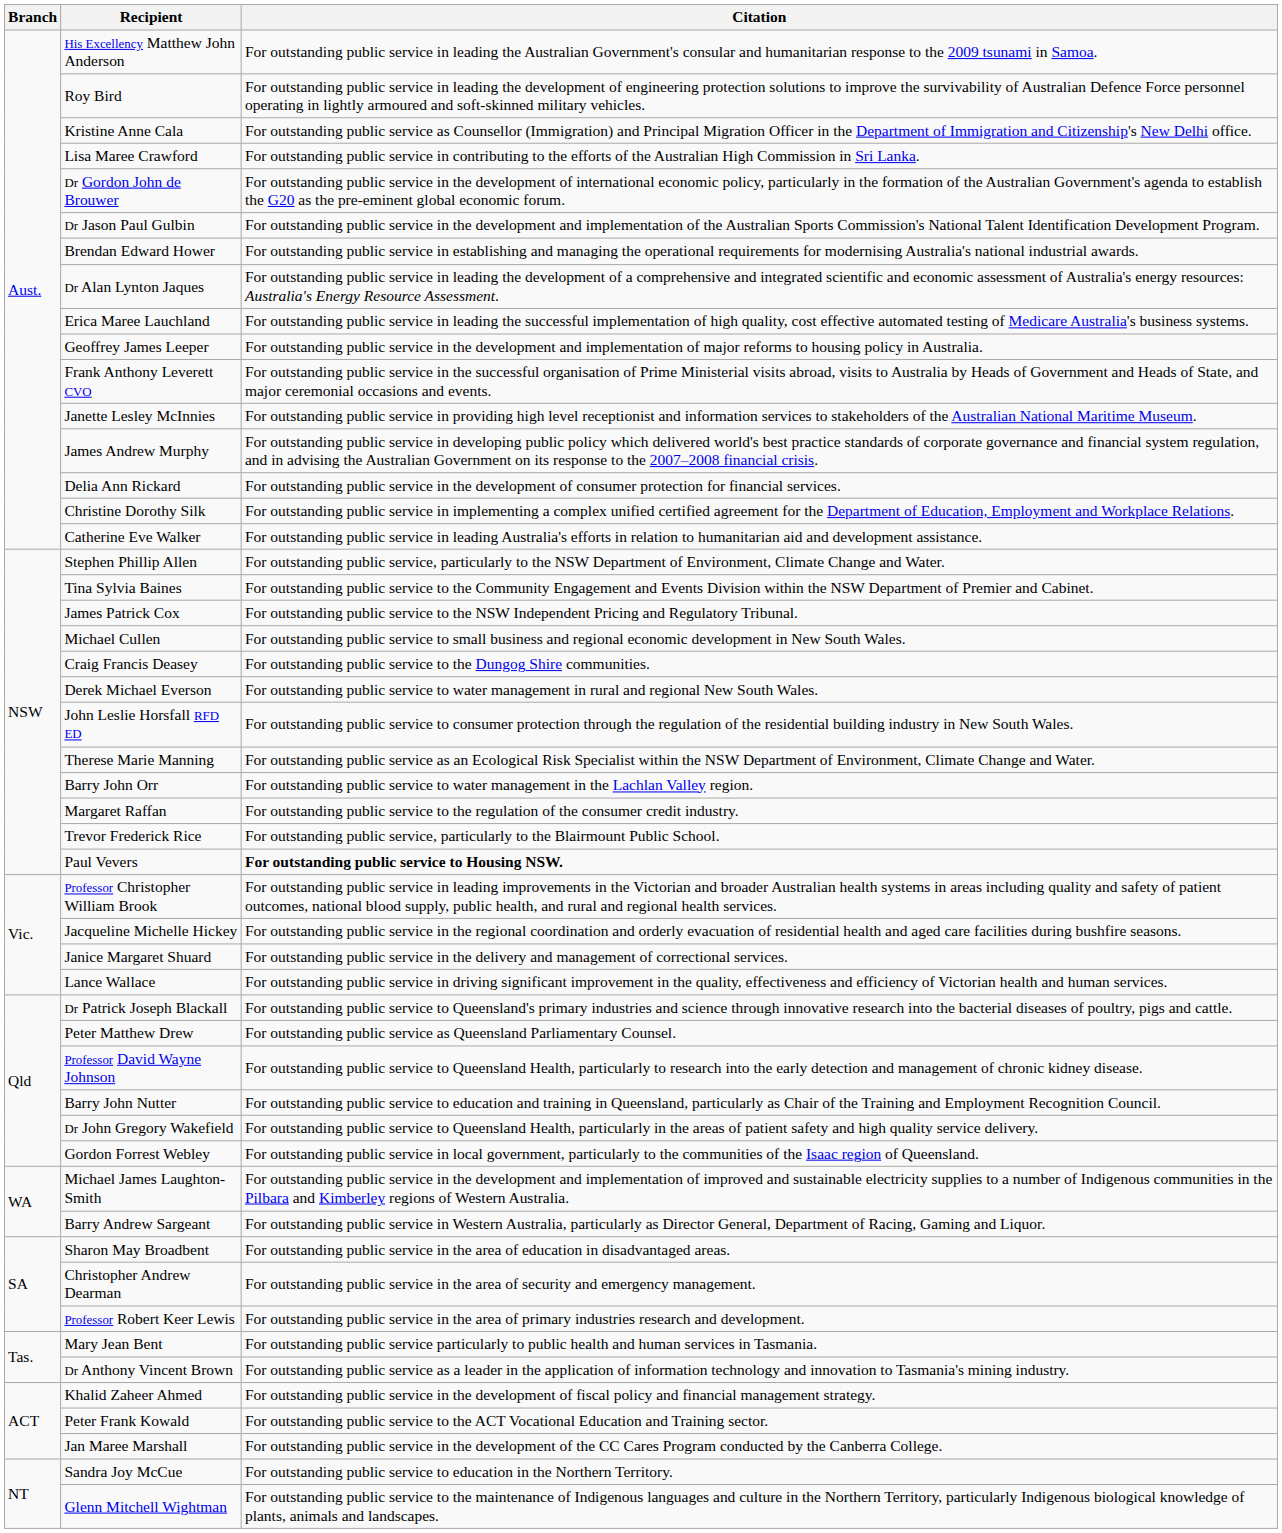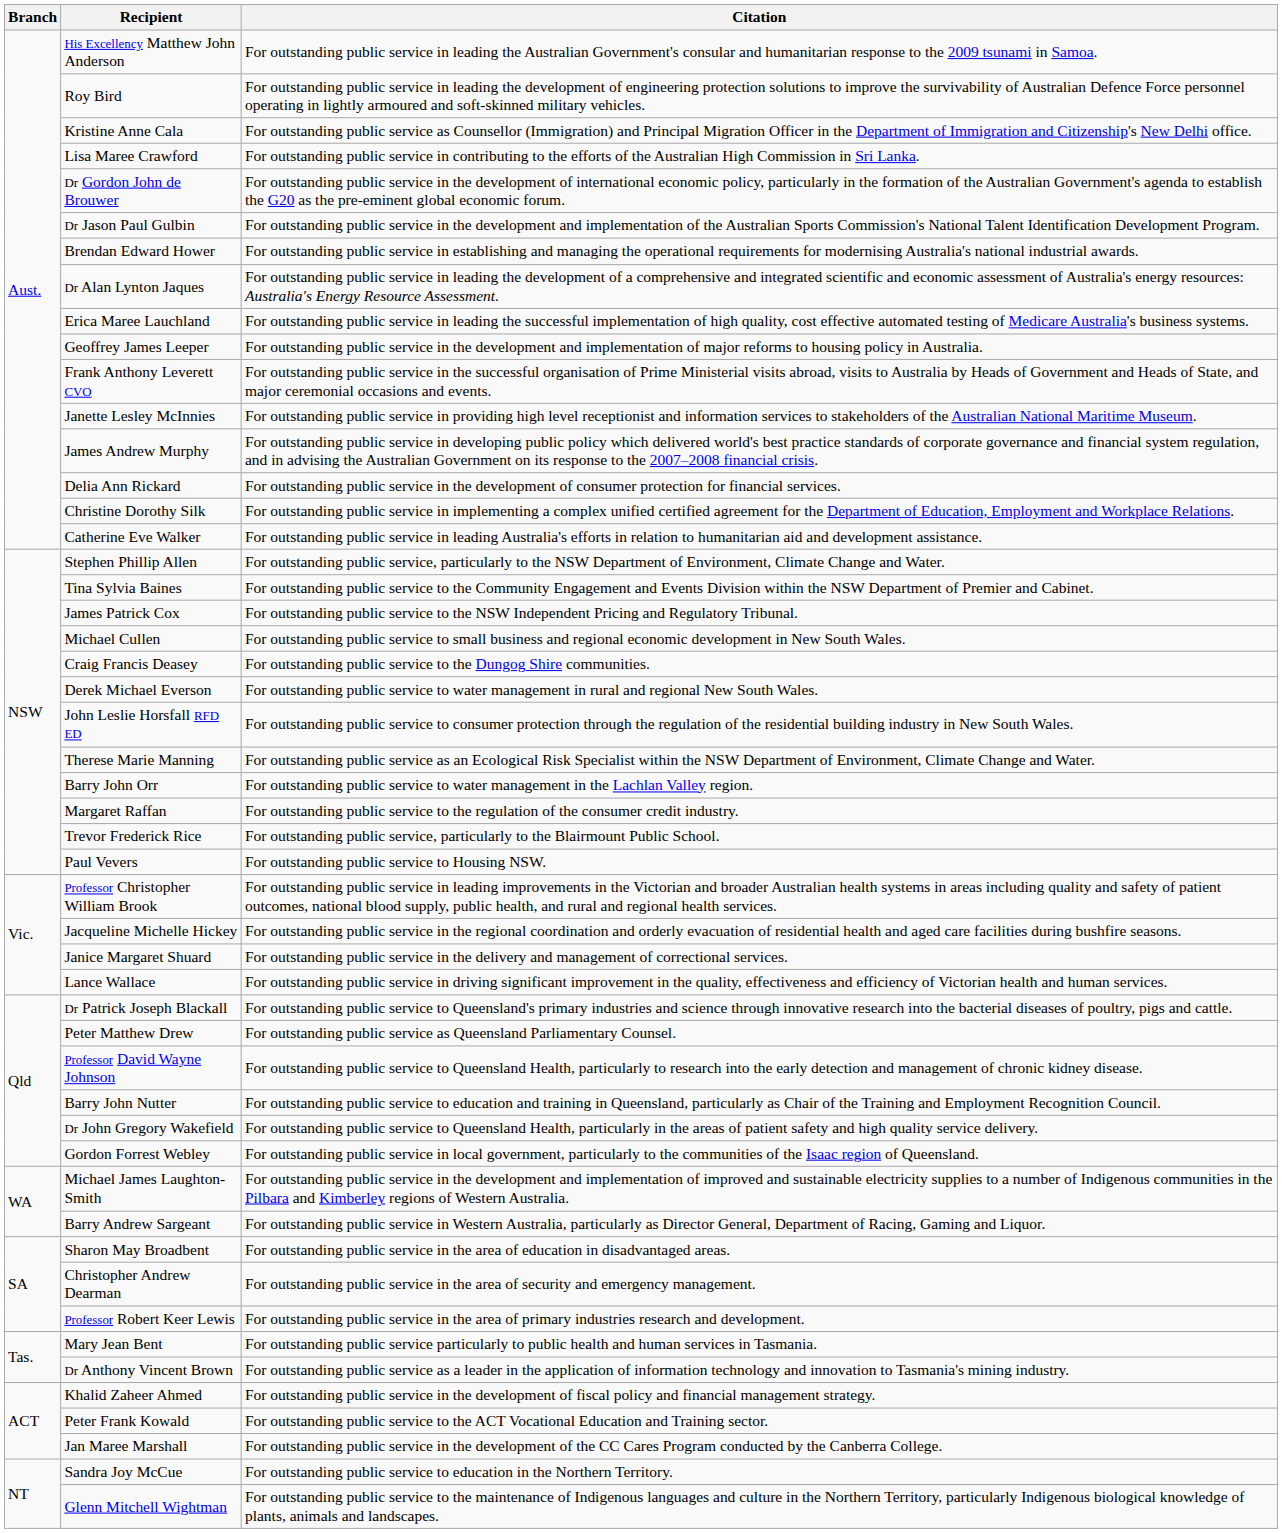(404, 861) bold -> (395, 861) normal
